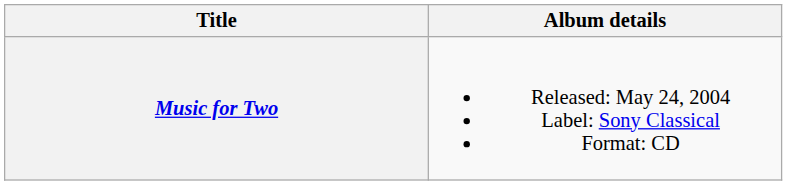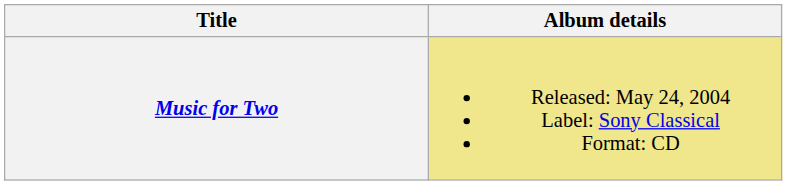(605, 120) no background -> (605, 120) khaki background
